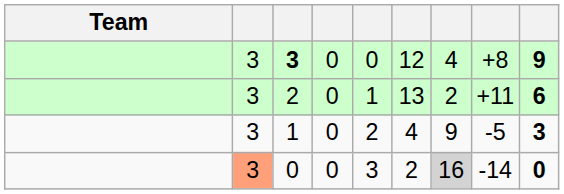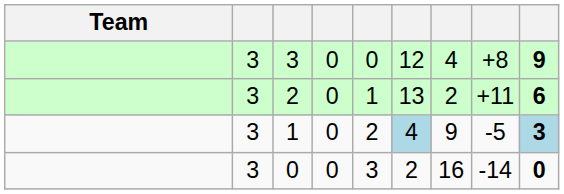(292, 59) bold -> (292, 59) normal
(412, 133) no background -> (412, 133) lightblue background
(539, 133) no background -> (539, 133) lightblue background
(253, 170) lightsalmon background -> (253, 170) no background
(451, 170) lightgrey background -> (451, 170) no background
